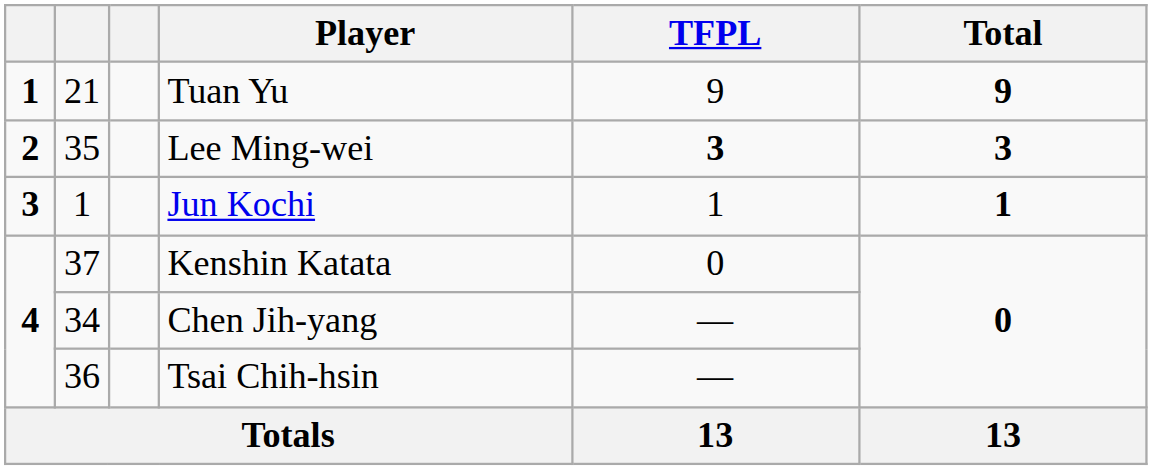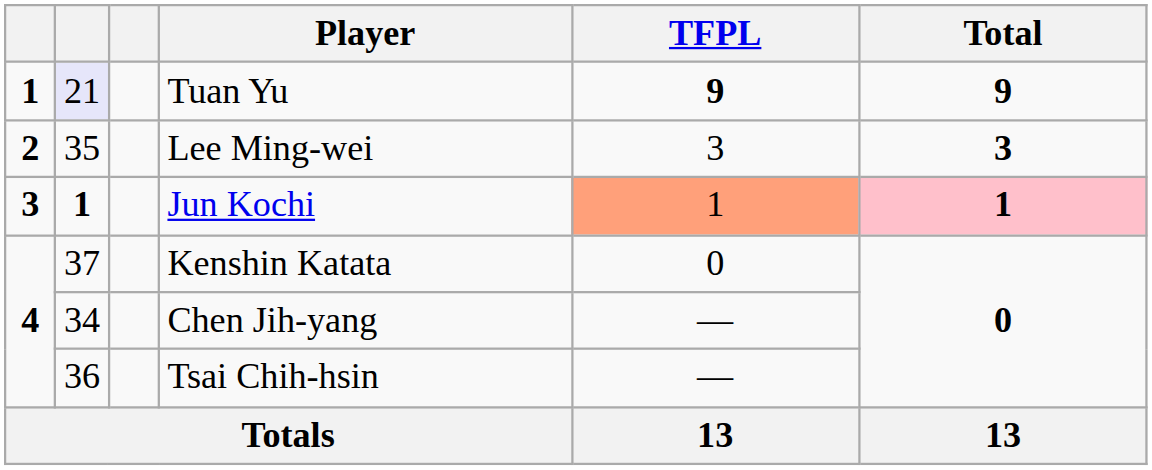(82, 90) no background -> (82, 90) lavender background
(715, 90) normal -> (715, 90) bold
(715, 147) bold -> (715, 147) normal
(82, 205) normal -> (82, 205) bold
(715, 205) no background -> (715, 205) lightsalmon background
(1003, 205) no background -> (1003, 205) pink background
